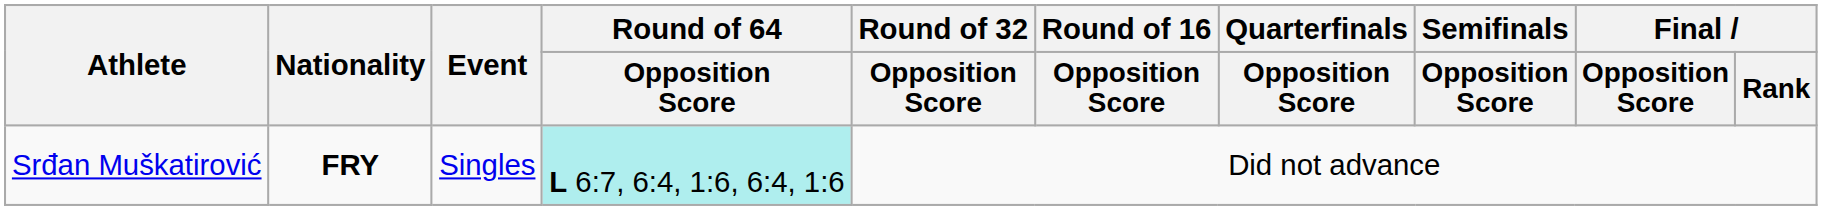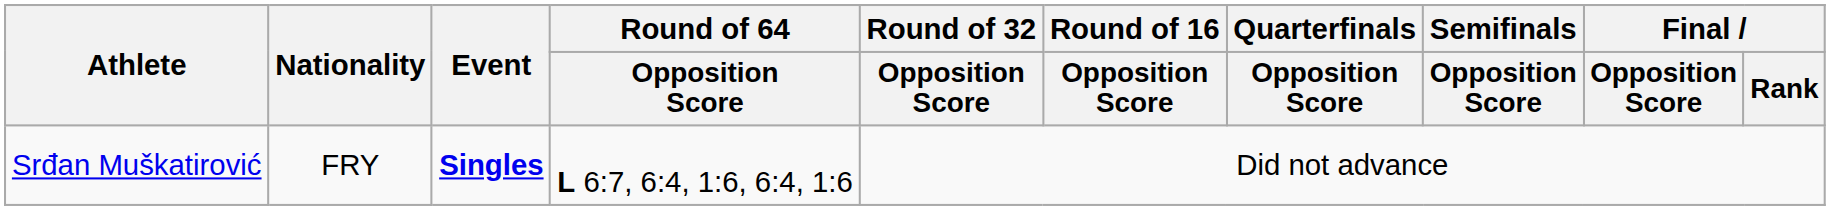(350, 166) bold -> (350, 166) normal
(487, 166) normal -> (491, 166) bold
(697, 182) paleturquoise background -> (705, 182) no background
